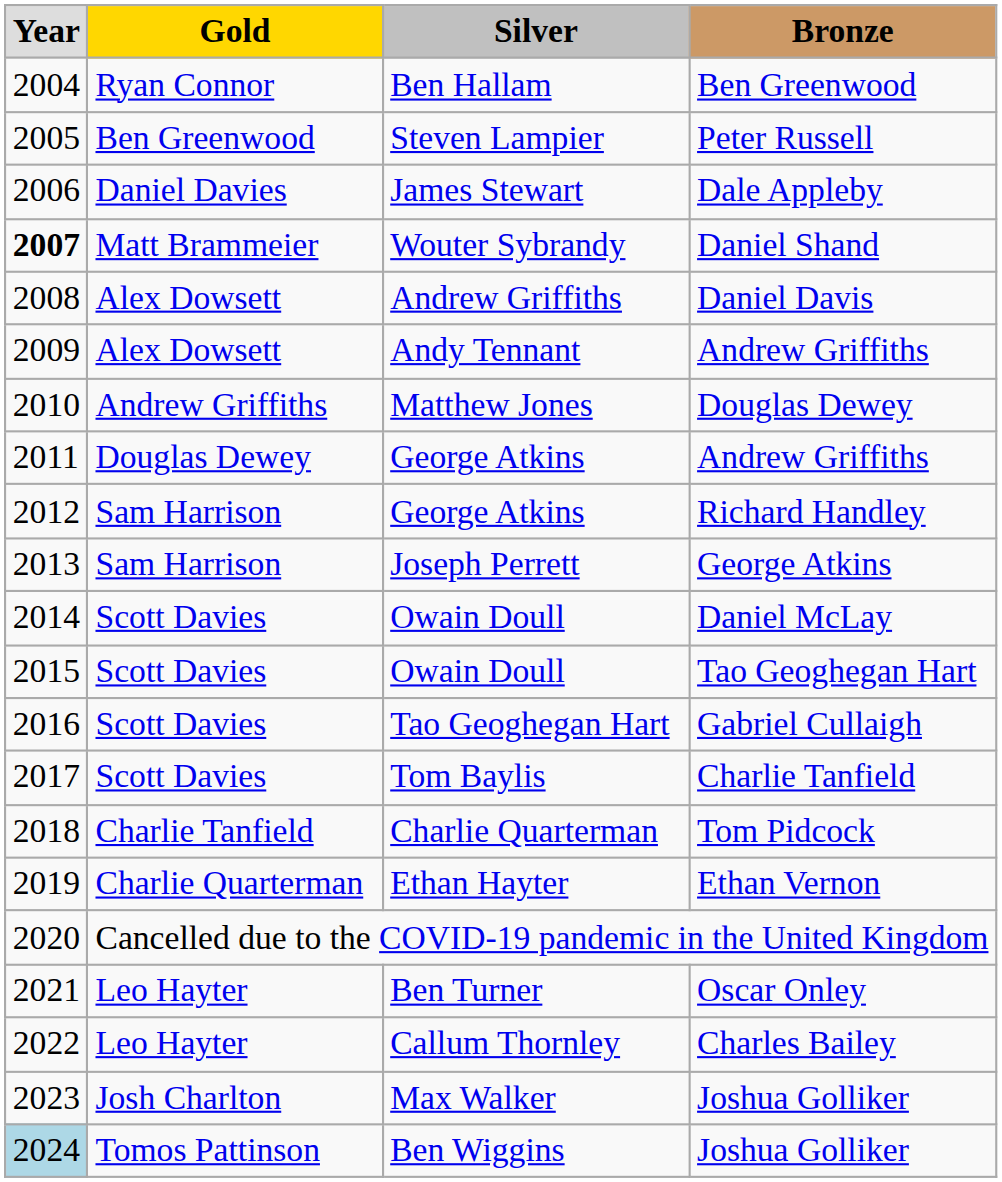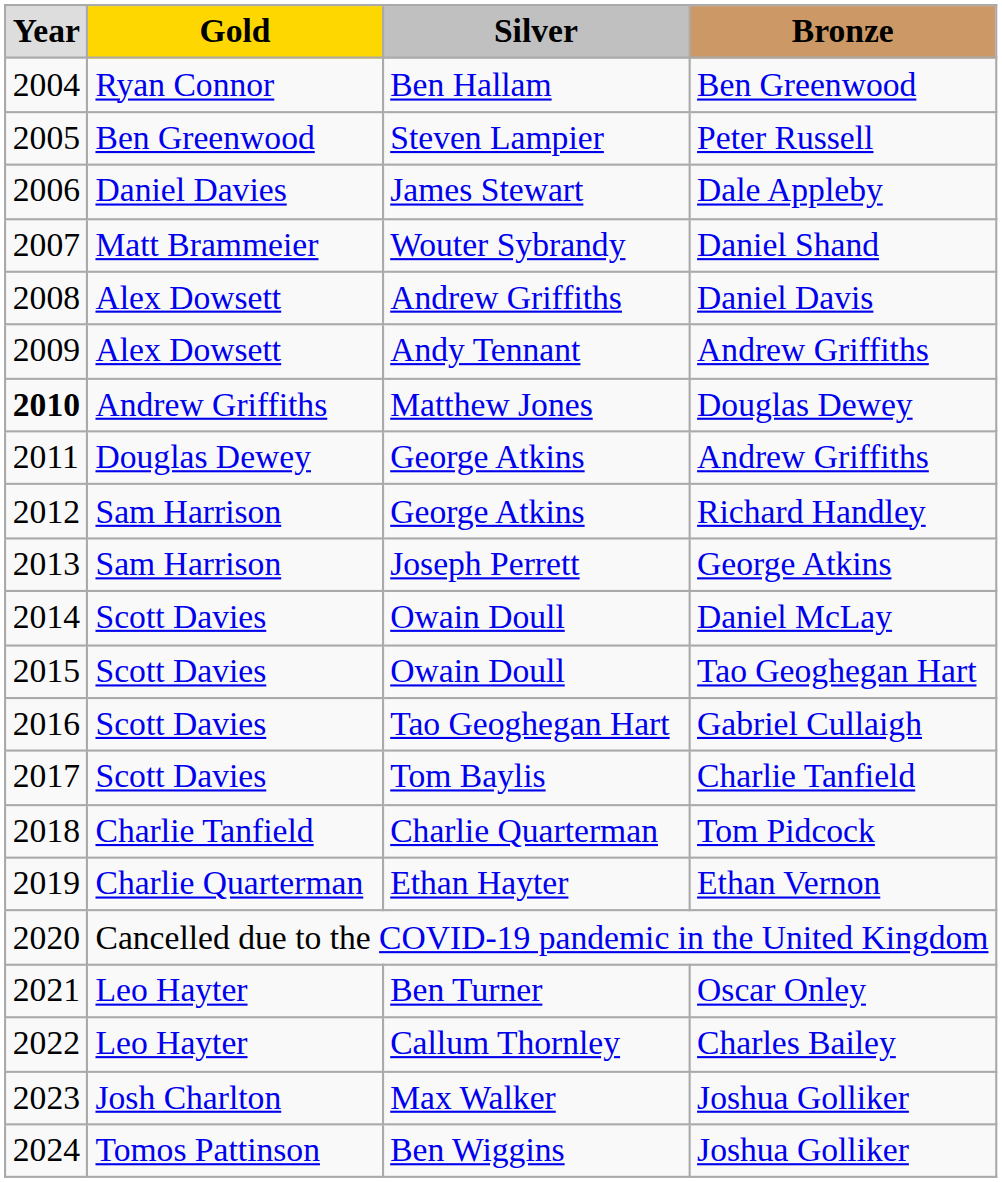(46, 244) bold -> (46, 244) normal
(46, 404) normal -> (46, 404) bold
(46, 1150) lightblue background -> (46, 1150) no background
